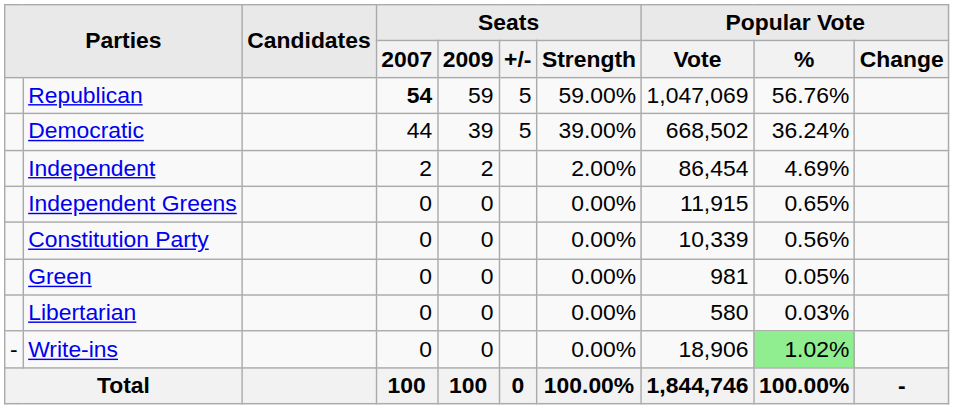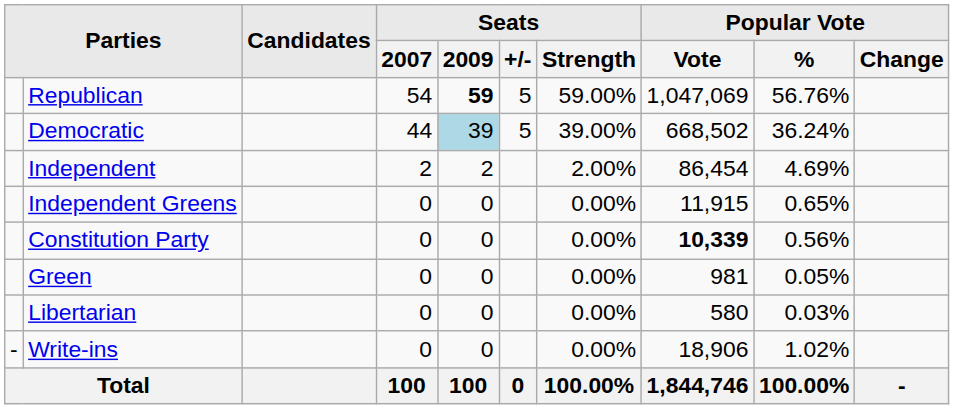(419, 95) bold -> (419, 95) normal
(481, 95) normal -> (481, 95) bold
(481, 131) no background -> (481, 131) lightblue background
(713, 240) normal -> (713, 240) bold
(817, 349) lightgreen background -> (817, 349) no background
